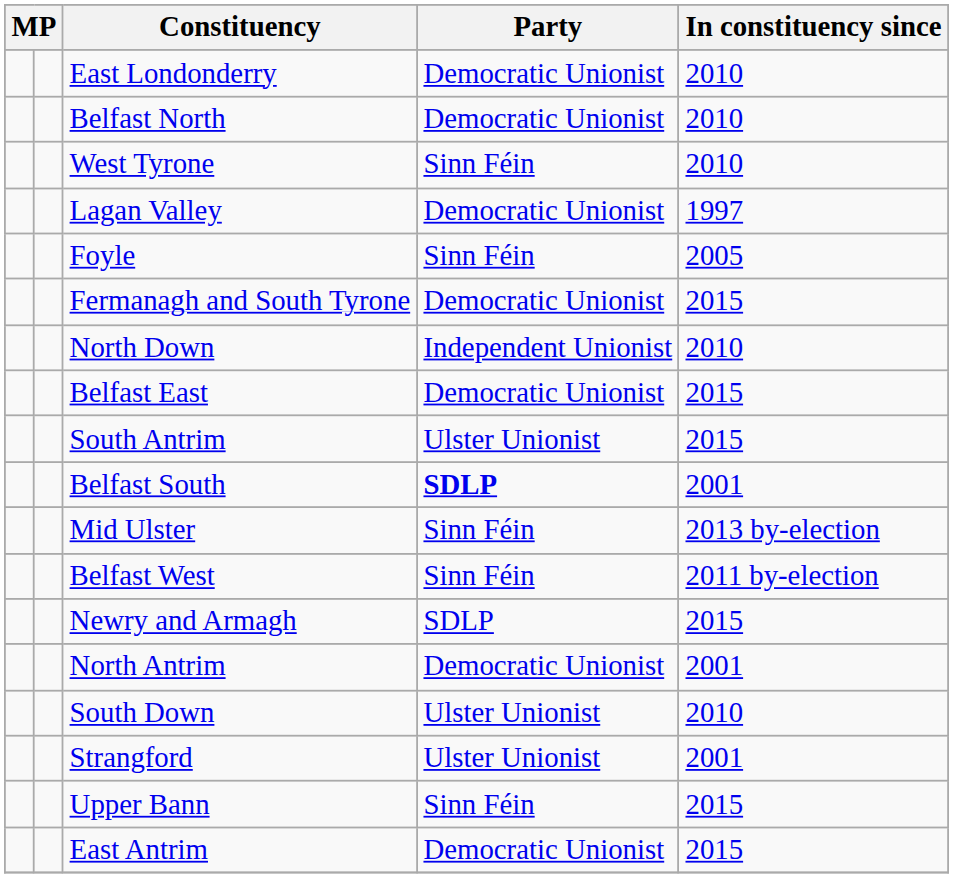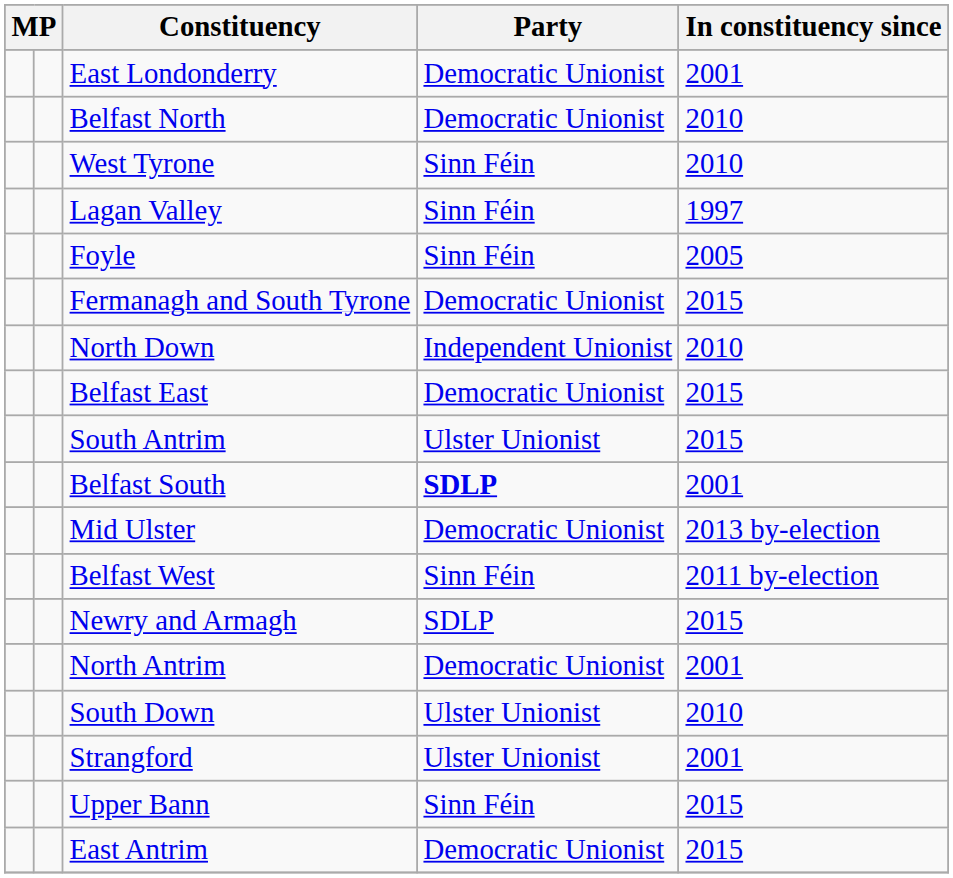(714, 73) 2010 -> (714, 73) 2001
(544, 210) Democratic Unionist -> (479, 210) Sinn Féin
(479, 529) Sinn Féin -> (544, 529) Democratic Unionist
